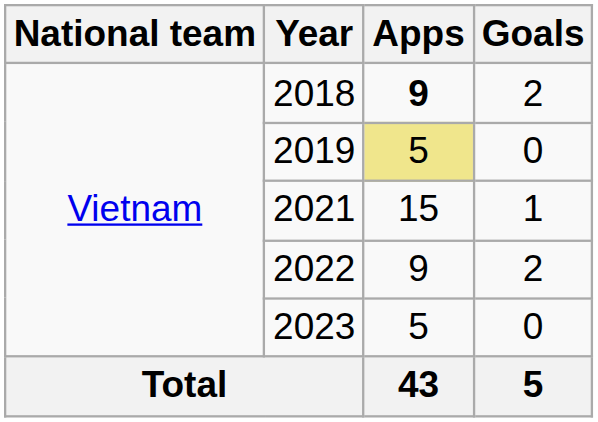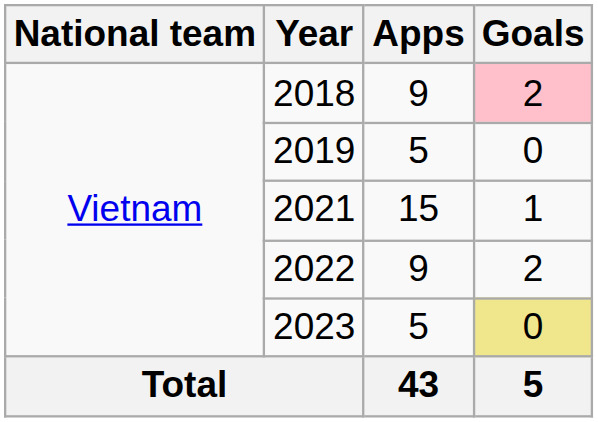(419, 92) bold -> (419, 92) normal
(533, 92) no background -> (533, 92) pink background
(419, 151) khaki background -> (419, 151) no background
(533, 326) no background -> (533, 326) khaki background
